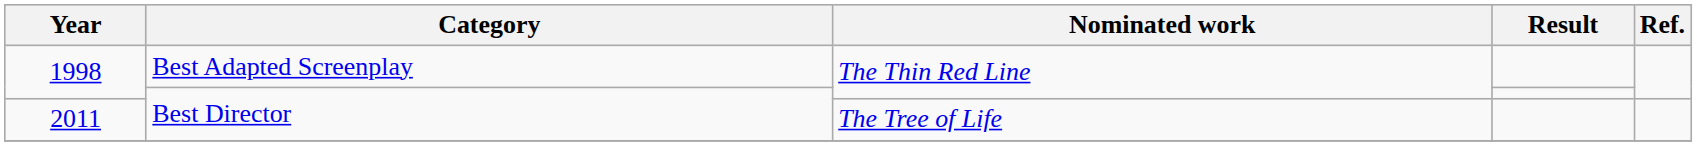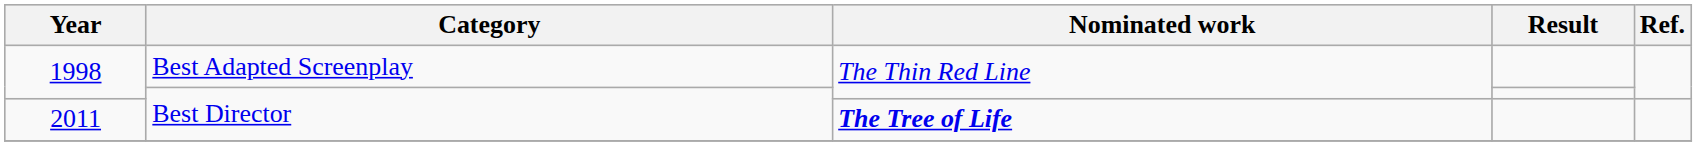(920, 119) normal -> (925, 119) bold
